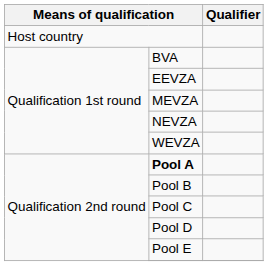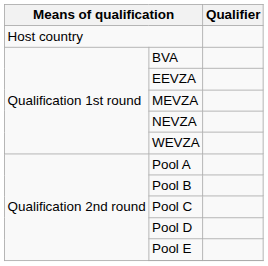(173, 164) bold -> (171, 164) normal
